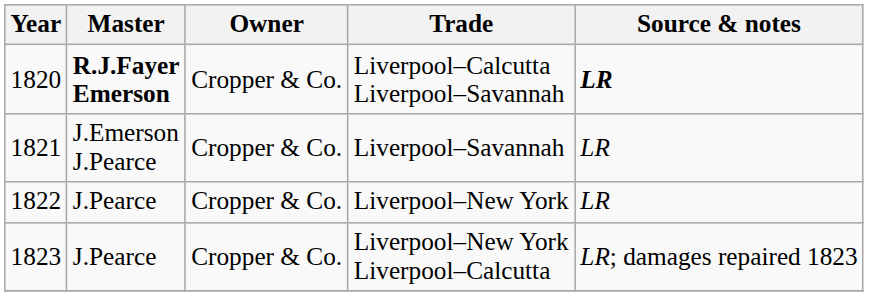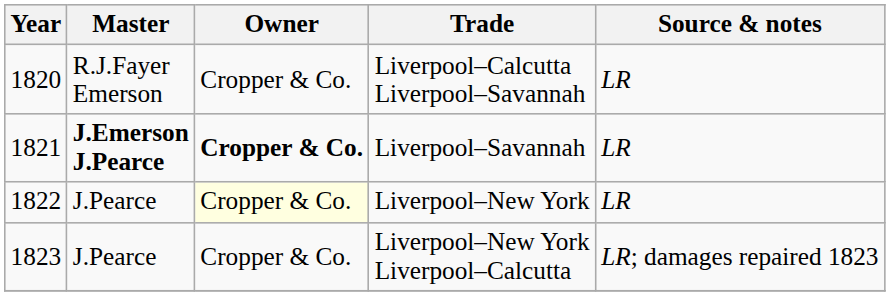(126, 78) bold -> (121, 78) normal
(596, 78) bold -> (616, 78) normal
(126, 147) normal -> (131, 147) bold
(267, 147) normal -> (282, 147) bold
(267, 201) no background -> (276, 201) lightyellow background
